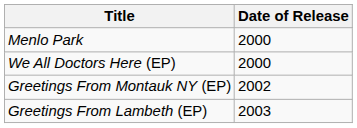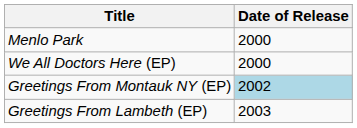(255, 87) no background -> (255, 87) lightblue background
